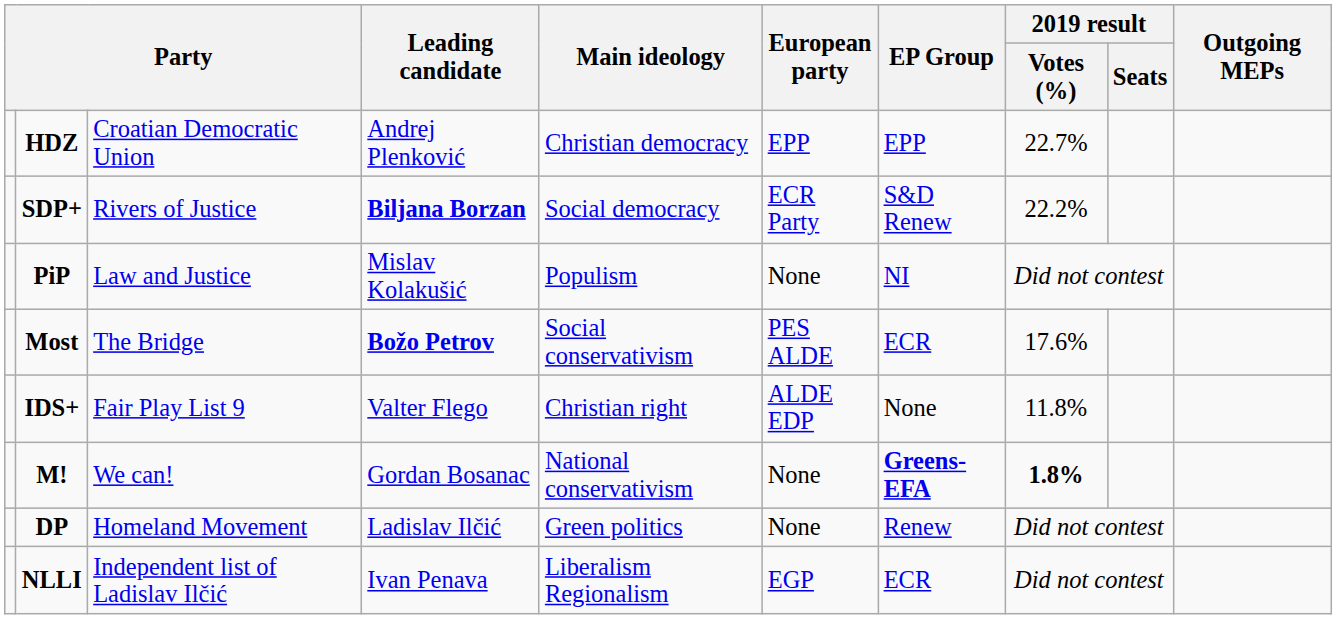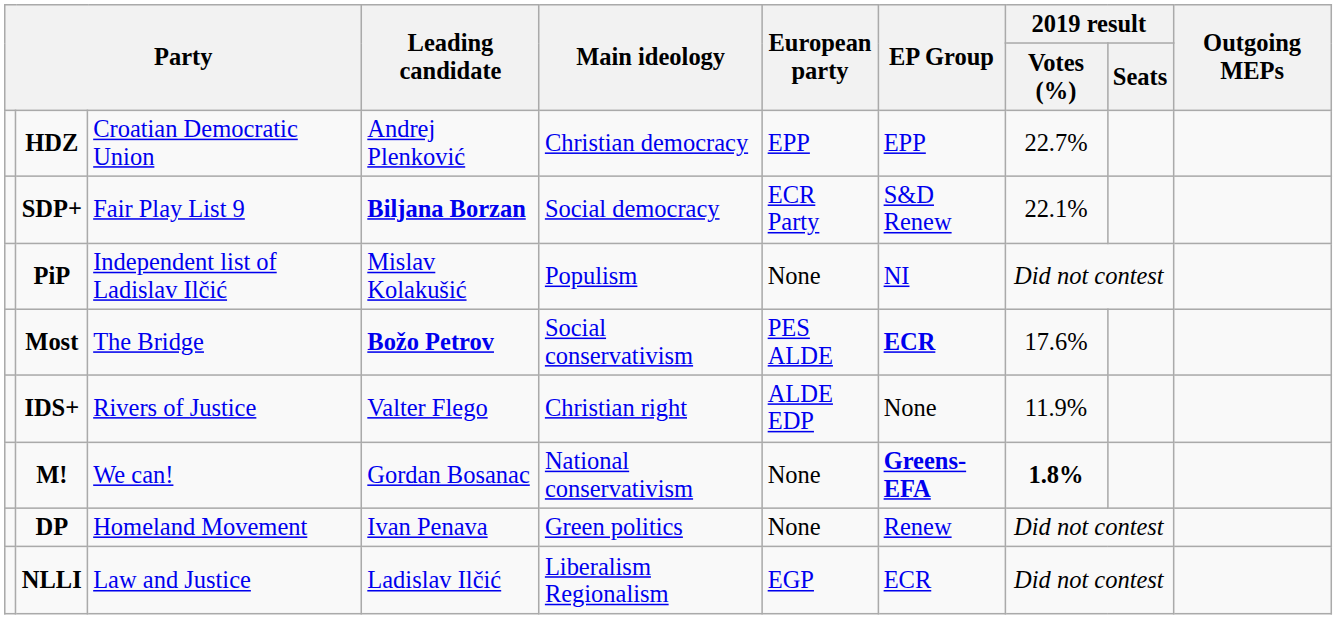(175, 209) Rivers of Justice -> (169, 209) Fair Play List 9
(1056, 209) 22.2% -> (1056, 209) 22.1%
(172, 275) Law and Justice -> (185, 275) Independent list of Ladislav Ilčić
(907, 341) normal -> (909, 341) bold
(169, 408) Fair Play List 9 -> (175, 408) Rivers of Justice
(1056, 408) 11.8% -> (1056, 408) 11.9%
(434, 527) Ladislav Ilčić -> (427, 527) Ivan Penava
(185, 579) Independent list of Ladislav Ilčić -> (172, 579) Law and Justice
(427, 579) Ivan Penava -> (434, 579) Ladislav Ilčić
